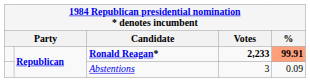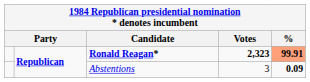(258, 54) 2,233 -> (258, 54) 2,323
(295, 69) normal -> (295, 69) bold
